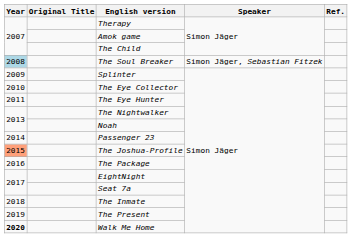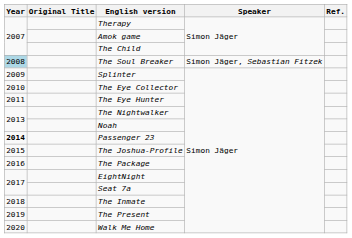(16, 138) normal -> (16, 138) bold
(16, 150) lightsalmon background -> (16, 150) no background
(16, 227) bold -> (16, 227) normal
